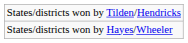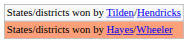(90, 30) no background -> (90, 30) lightsalmon background
